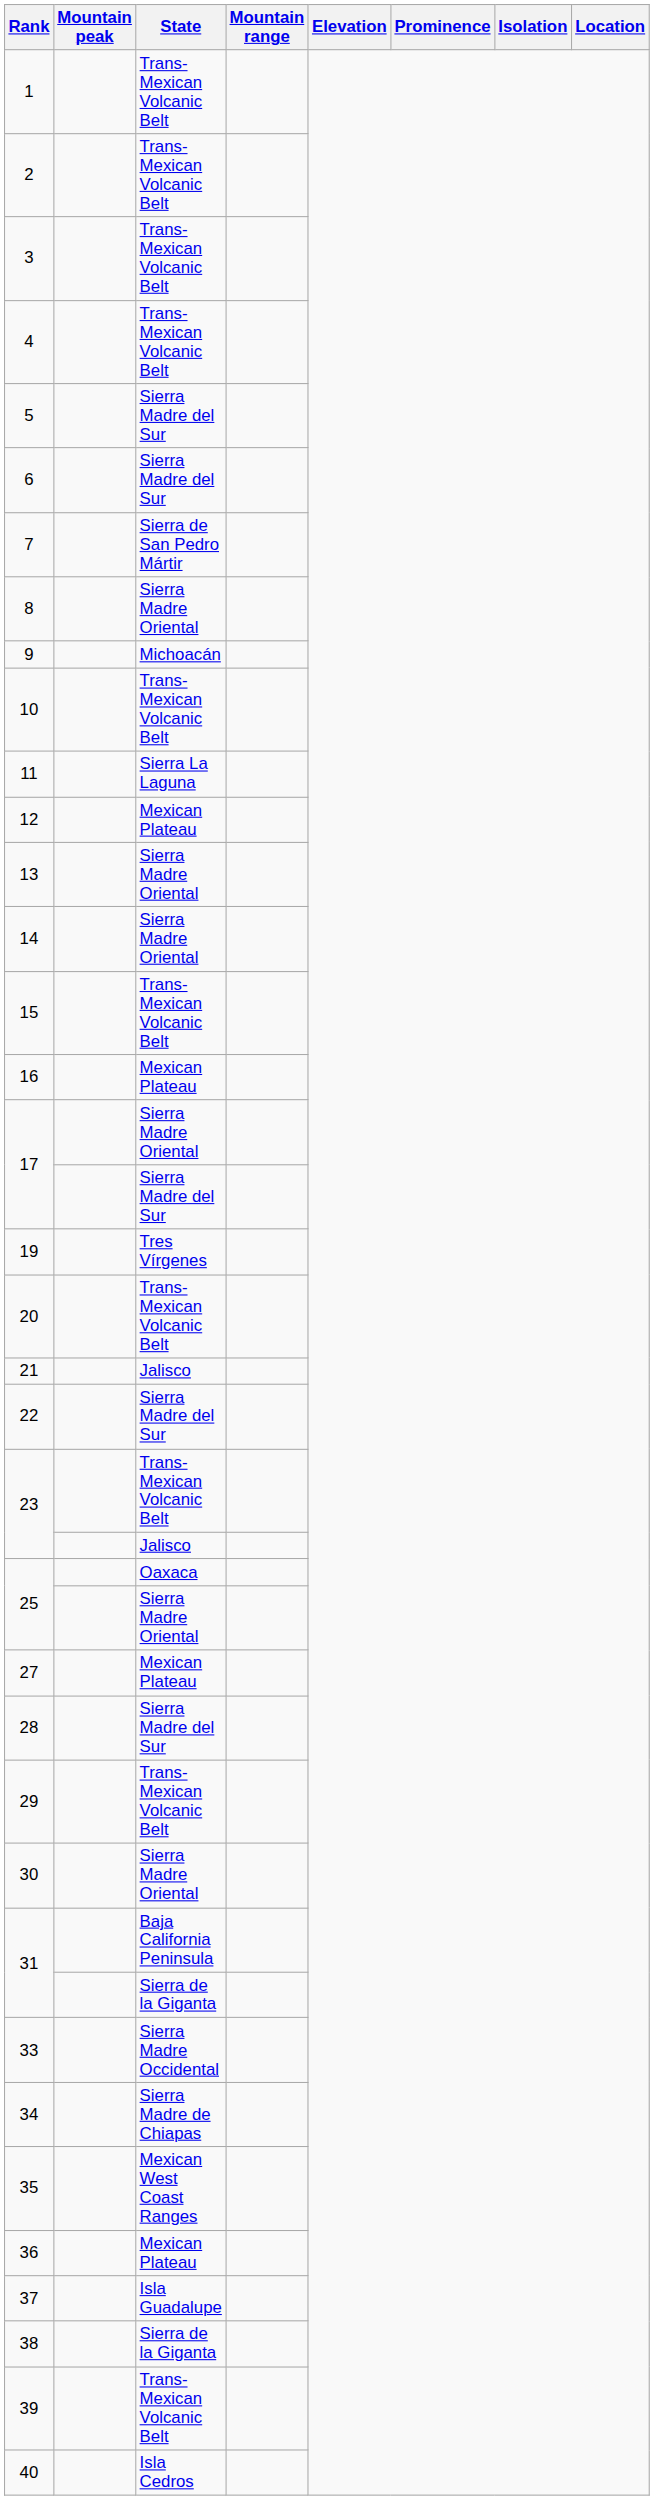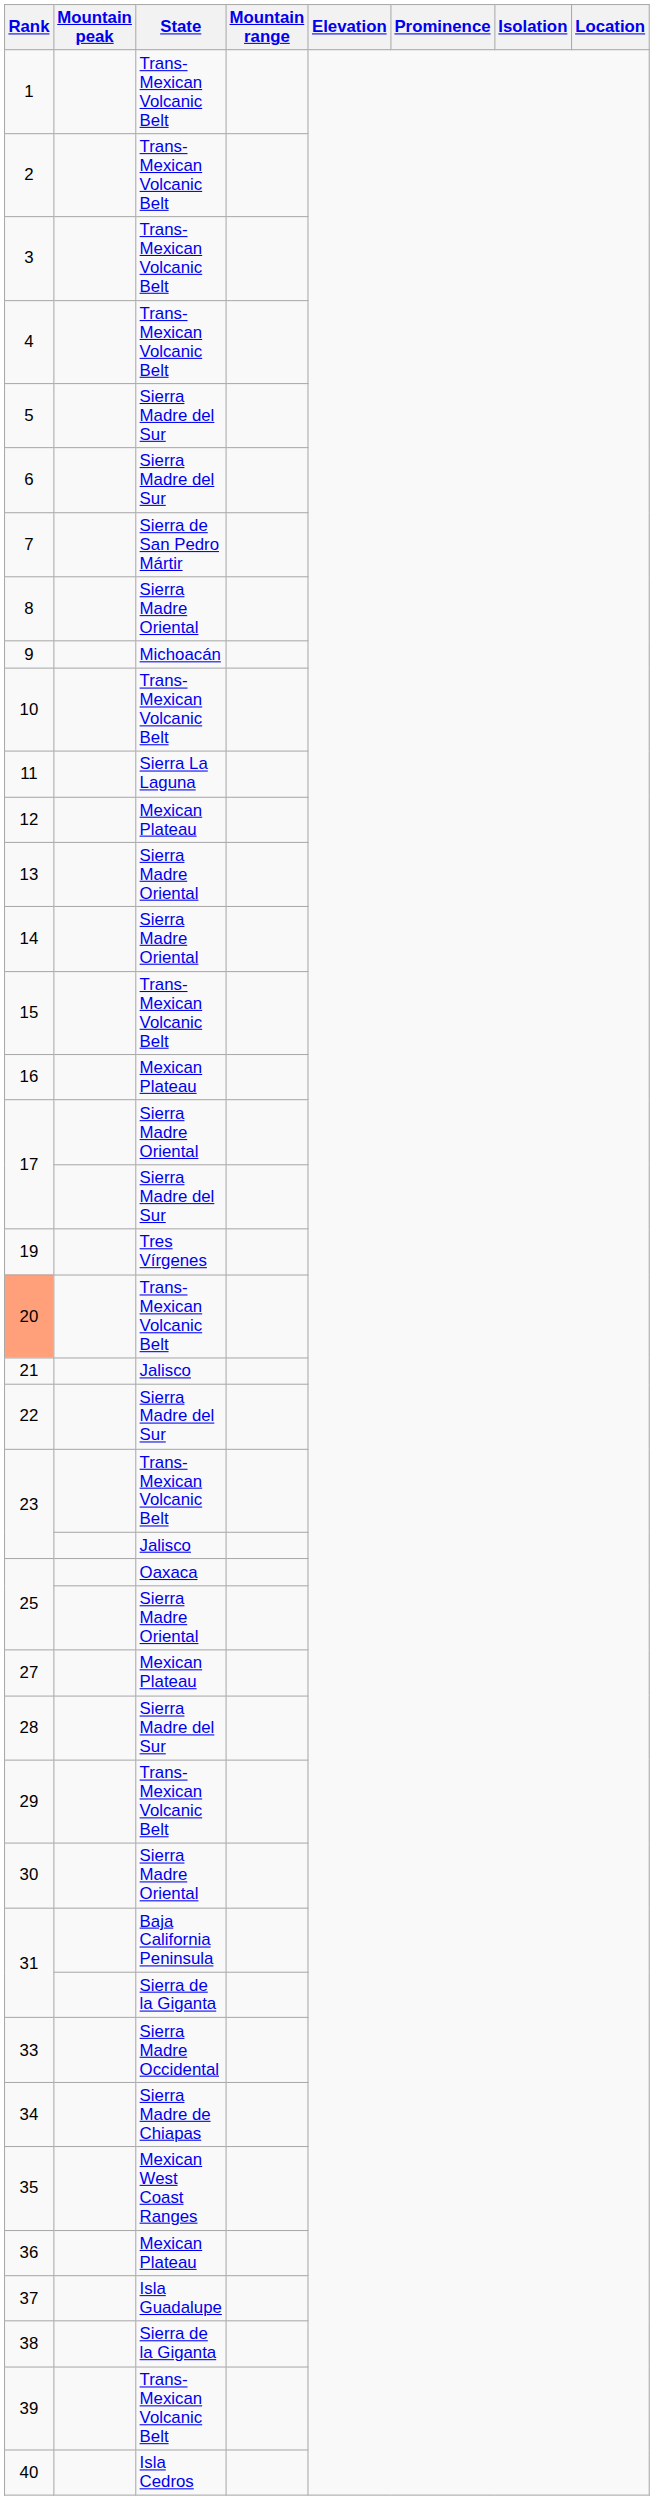(29, 1316) no background -> (29, 1316) lightsalmon background
